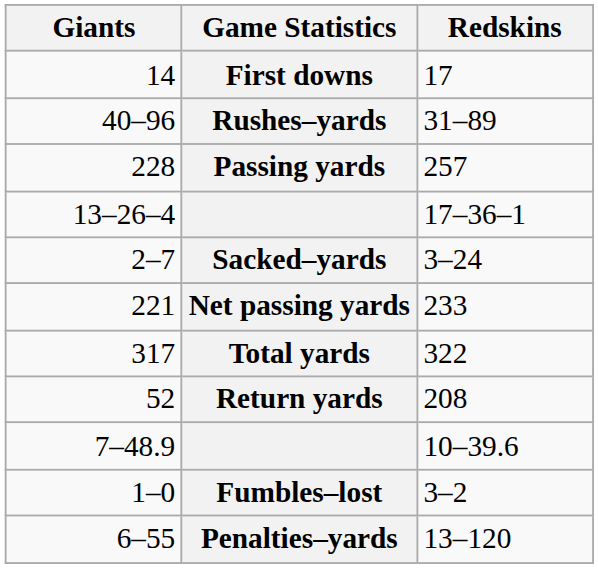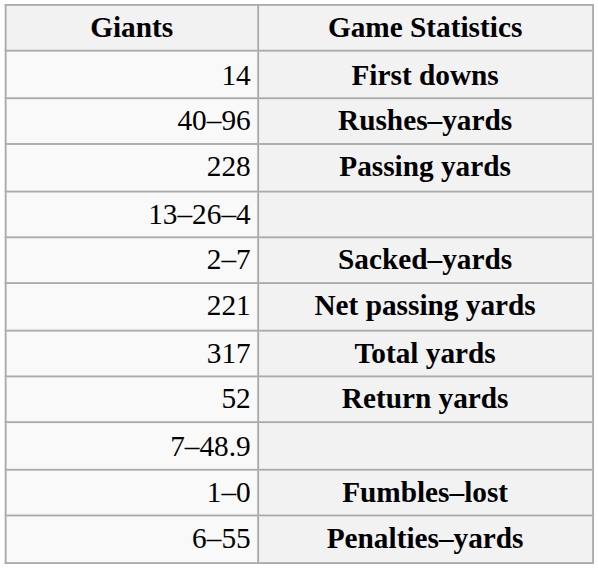- column: (505, 27)
